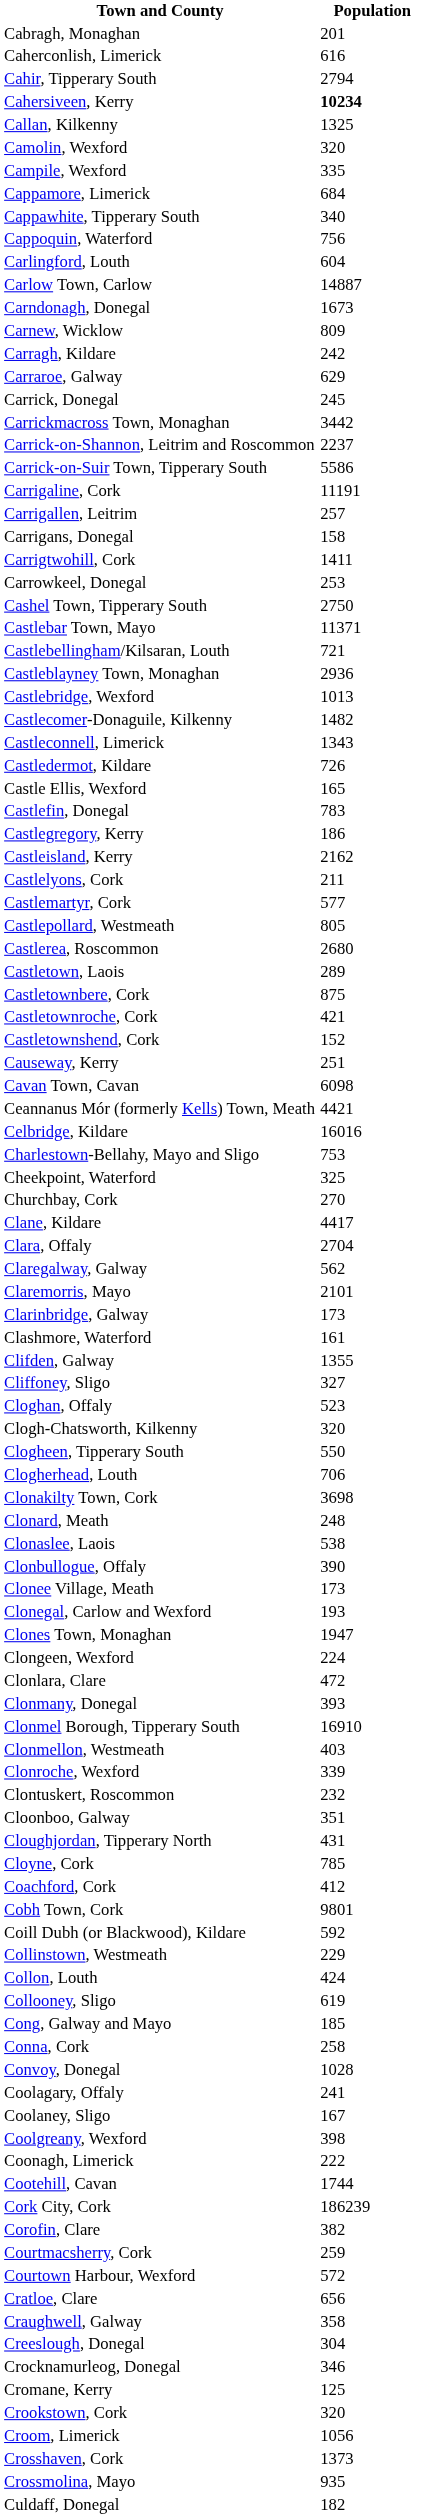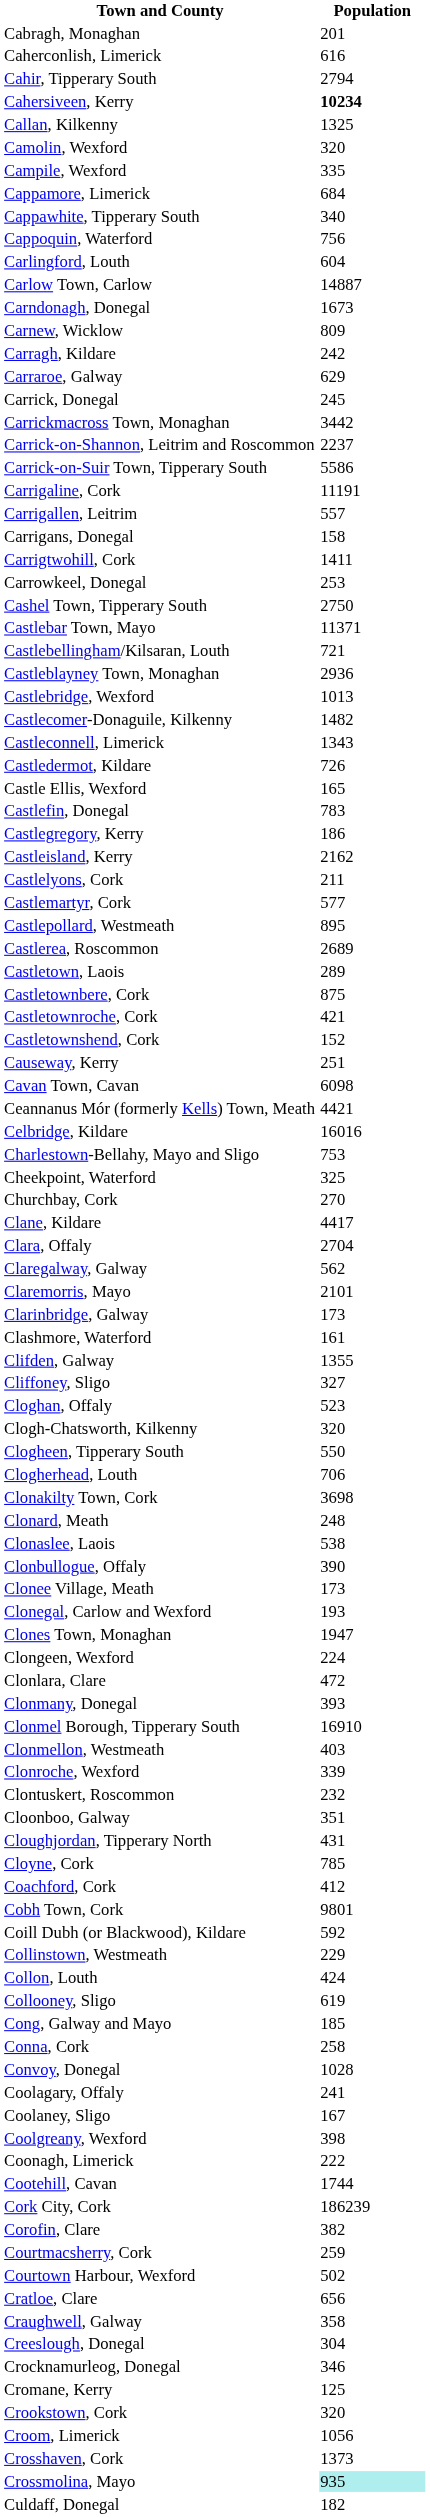(333, 513) 257 -> (333, 513) 557
(333, 925) 805 -> (333, 925) 895
(337, 948) 2680 -> (337, 948) 2689
(333, 2275) 572 -> (333, 2275) 502
(333, 2481) no background -> (333, 2481) paleturquoise background
